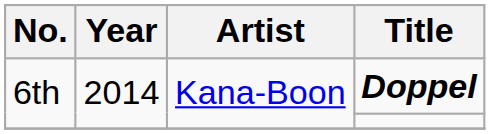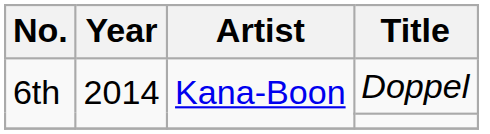(419, 85) bold -> (415, 85) normal
